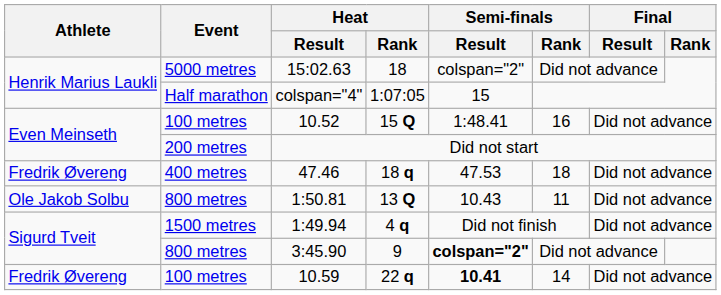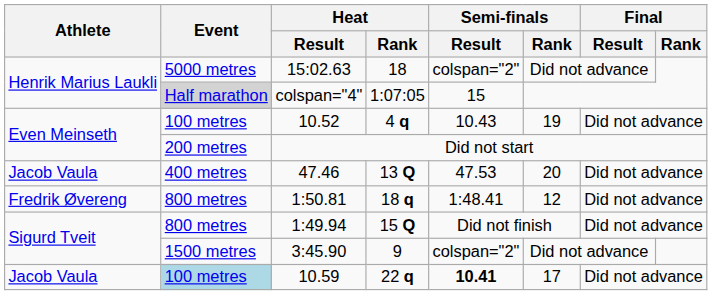(216, 96) no background -> (216, 96) lightgrey background
(397, 122) 15 Q -> (397, 122) 4 q
(481, 122) 1:48.41 -> (476, 122) 10.43
(561, 122) 16 -> (552, 122) 19
(68, 174) Fredrik Øvereng -> (53, 174) Jacob Vaula
(397, 174) 18 q -> (397, 174) 13 Q
(561, 174) 18 -> (552, 174) 20
(69, 199) Ole Jakob Solbu -> (68, 199) Fredrik Øvereng
(397, 199) 13 Q -> (397, 199) 18 q
(481, 199) 10.43 -> (476, 199) 1:48.41
(561, 199) 11 -> (552, 199) 12
(210, 225) 1500 metres -> (206, 225) 800 metres
(397, 225) 4 q -> (397, 225) 15 Q
(206, 251) 800 metres -> (210, 251) 1500 metres
(481, 251) bold -> (476, 251) normal
(68, 277) Fredrik Øvereng -> (53, 277) Jacob Vaula
(206, 277) no background -> (206, 277) lightblue background
(561, 277) 14 -> (552, 277) 17
